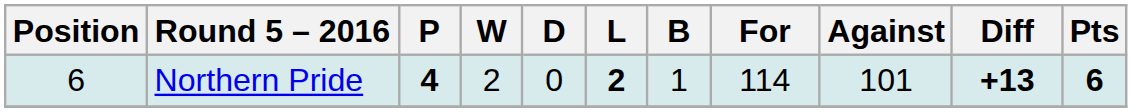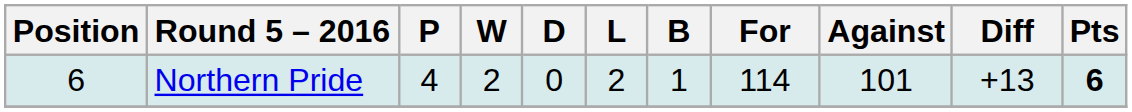(429, 81) bold -> (429, 81) normal
(616, 81) bold -> (616, 81) normal
(1007, 81) bold -> (1007, 81) normal
